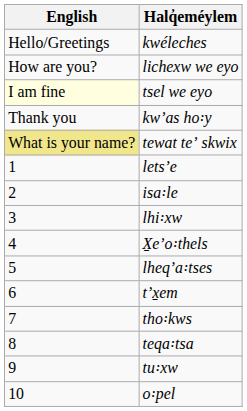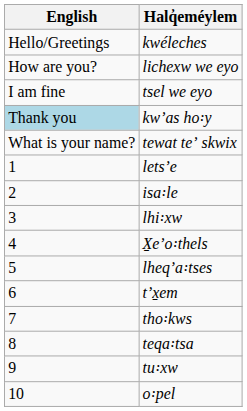(37, 92) lightyellow background -> (37, 92) no background
(42, 117) no background -> (42, 117) lightblue background
(72, 142) khaki background -> (72, 142) no background
